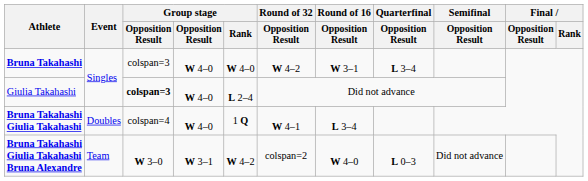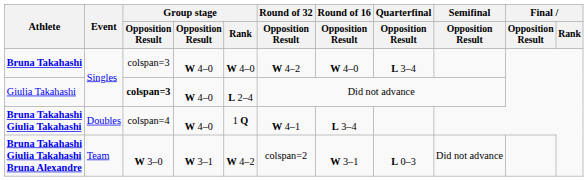(344, 69) W 3–1 -> (344, 69) W 4–0
(344, 162) W 4–0 -> (344, 162) W 3–1
